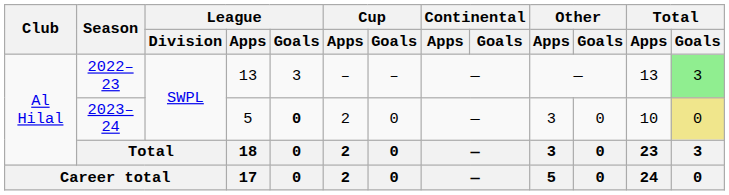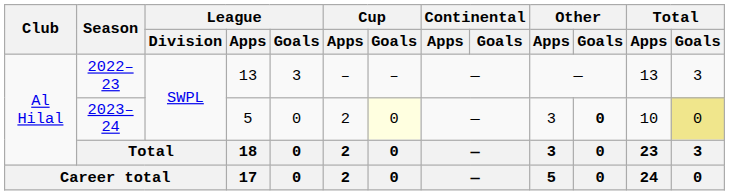(698, 76) lightgreen background -> (698, 76) no background
(297, 119) bold -> (297, 119) normal
(394, 119) no background -> (394, 119) lightyellow background
(600, 119) normal -> (600, 119) bold
